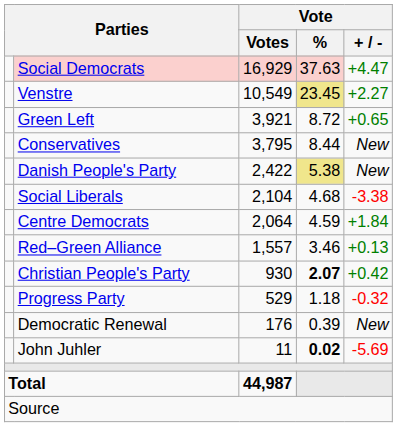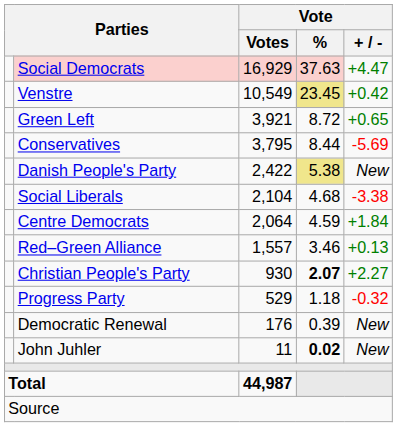(368, 94) +2.27 -> (368, 94) +0.42
(372, 145) New -> (370, 145) -5.69
(368, 273) +0.42 -> (368, 273) +2.27
(370, 350) -5.69 -> (372, 350) New
